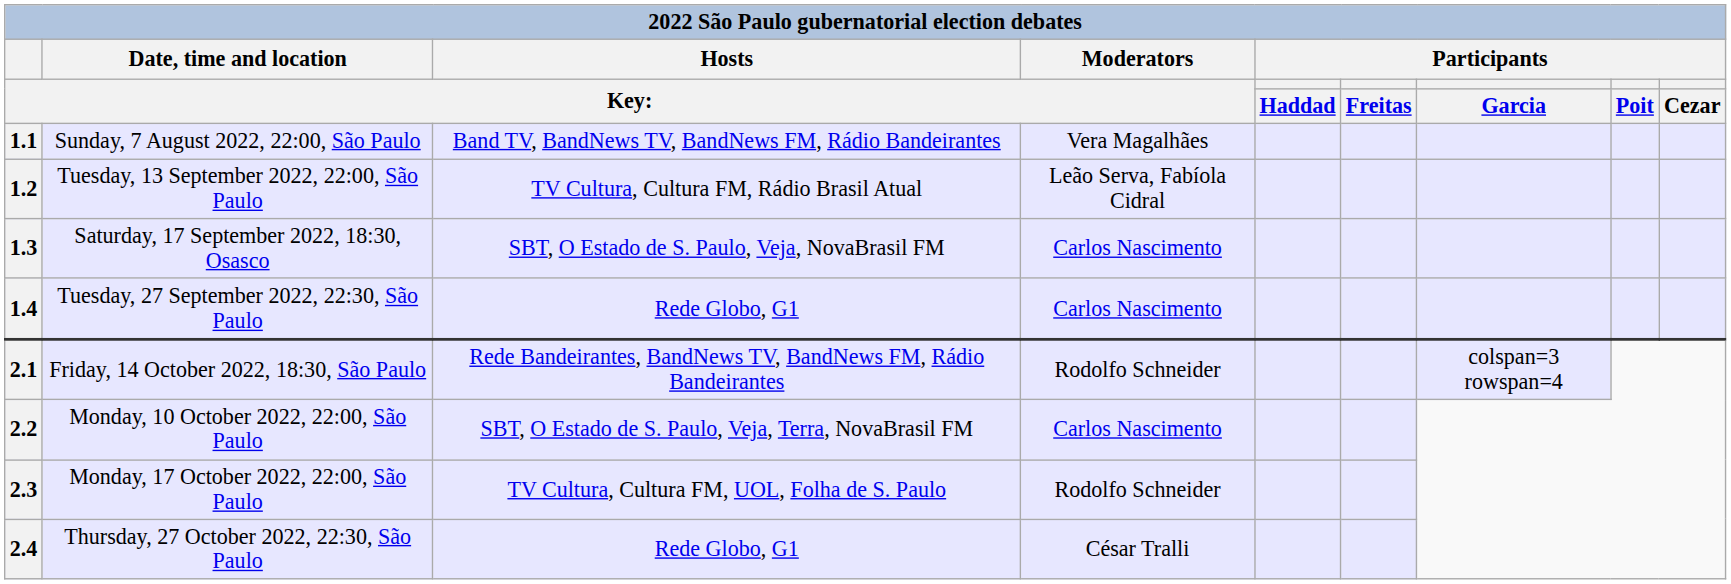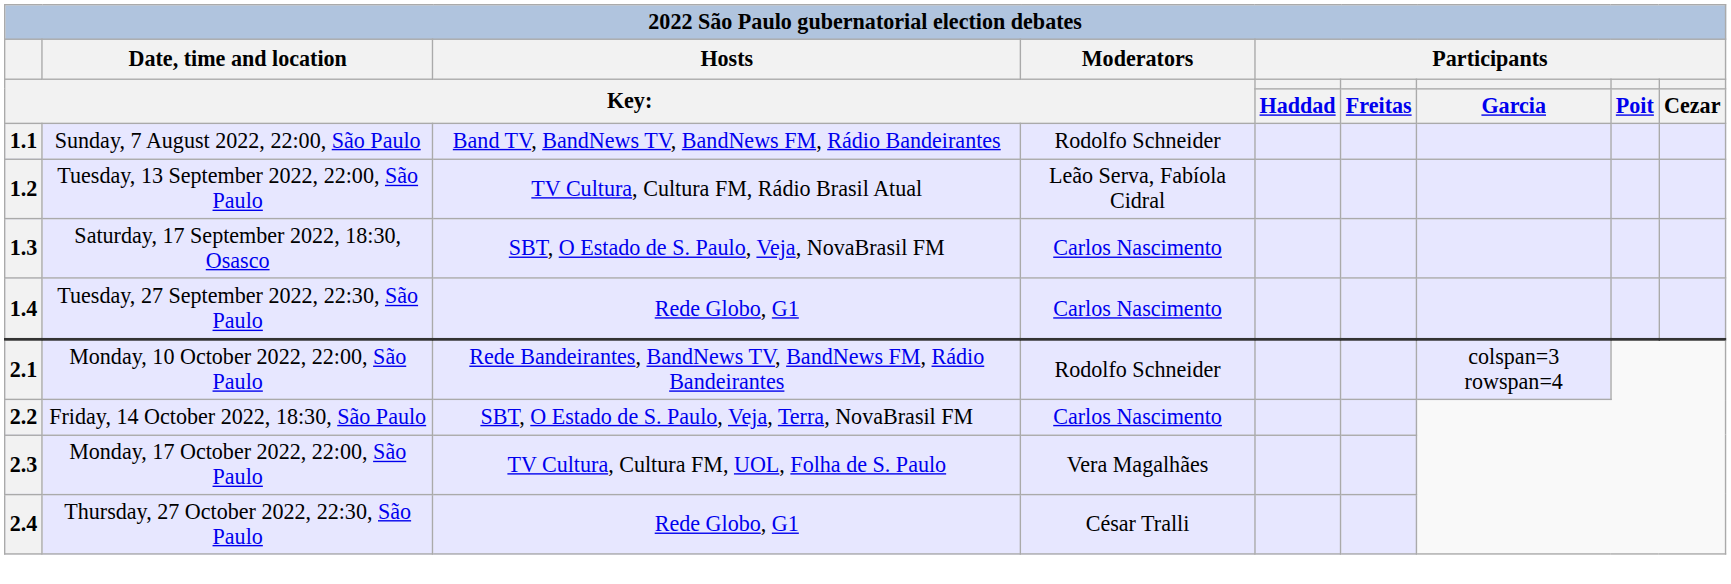(1138, 141) Vera Magalhães -> (1138, 141) Rodolfo Schneider
(238, 369) Friday, 14 October 2022, 18:30, São Paulo -> (238, 369) Monday, 10 October 2022, 22:00, São Paulo
(238, 429) Monday, 10 October 2022, 22:00, São Paulo -> (238, 416) Friday, 14 October 2022, 18:30, São Paulo
(1138, 489) Rodolfo Schneider -> (1138, 464) Vera Magalhães
